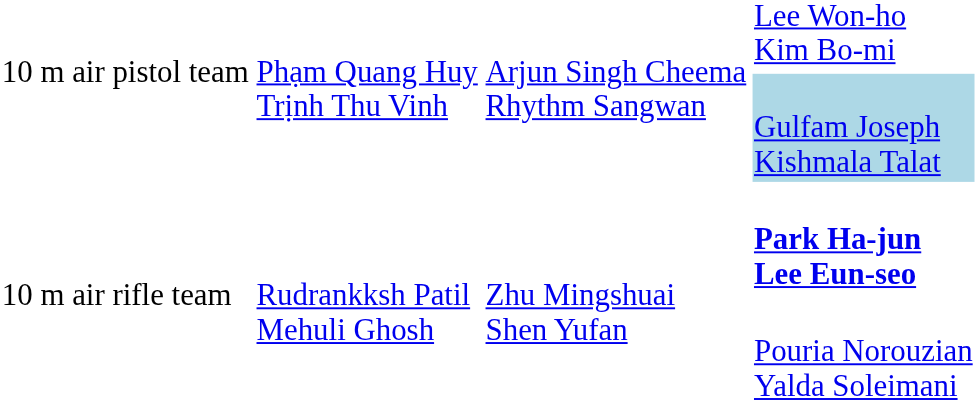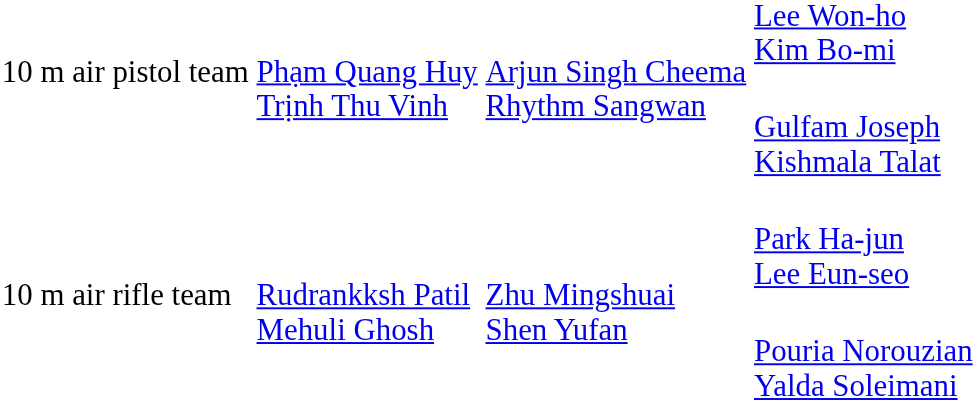(847, 144) lightblue background -> (847, 144) no background
(838, 256) bold -> (832, 256) normal
